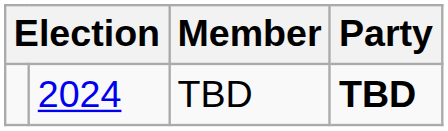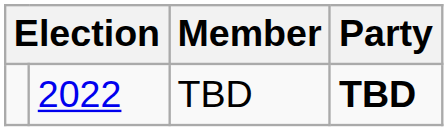(80, 93) 2024 -> (80, 93) 2022
